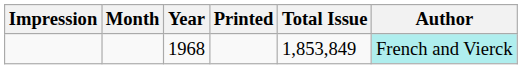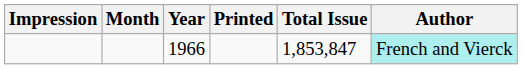(187, 48) 1968 -> (187, 48) 1966
(319, 48) 1,853,849 -> (319, 48) 1,853,847
